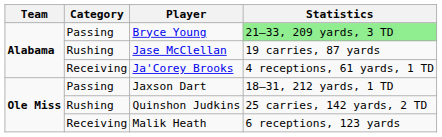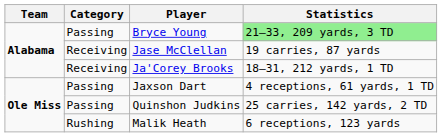(90, 50) Rushing -> (97, 50) Receiving
(340, 68) 4 receptions, 61 yards, 1 TD -> (320, 68) 18–31, 212 yards, 1 TD
(320, 87) 18–31, 212 yards, 1 TD -> (340, 87) 4 receptions, 61 yards, 1 TD
(90, 105) Rushing -> (90, 105) Passing
(97, 123) Receiving -> (90, 123) Rushing
